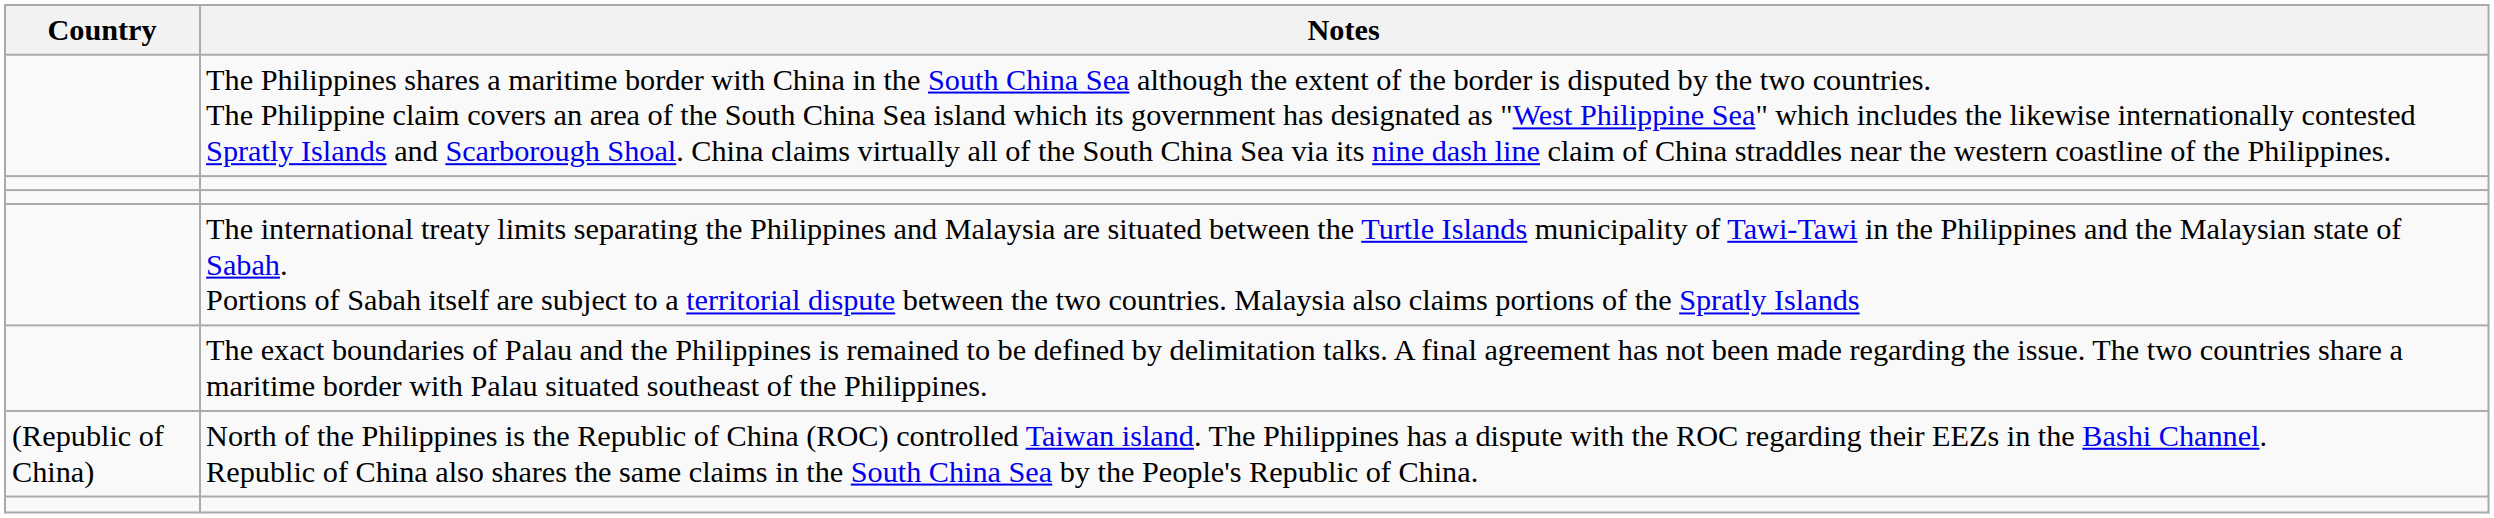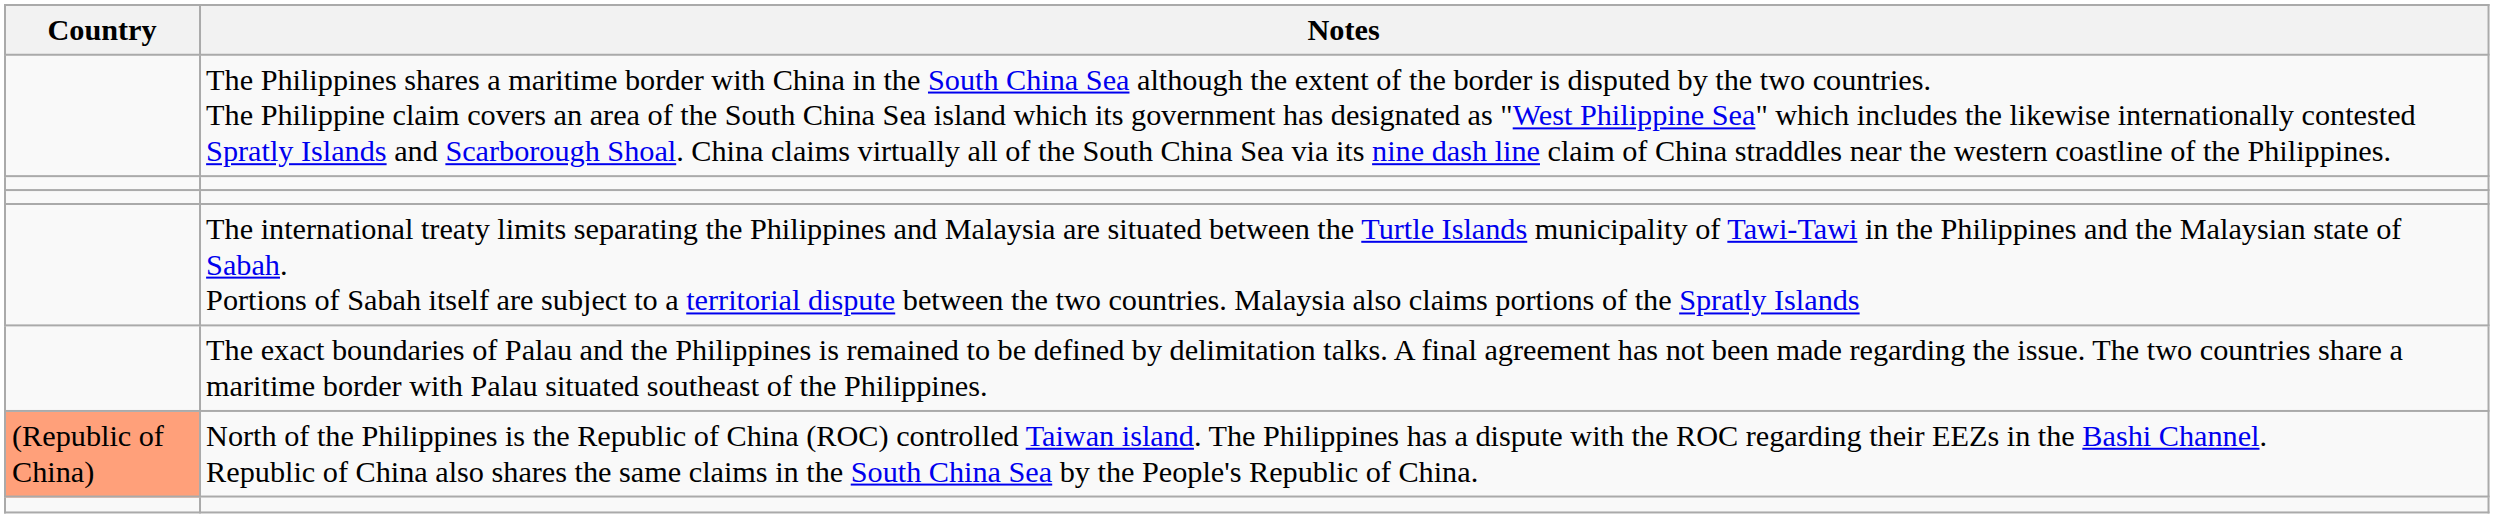(88, 454) no background -> (88, 454) lightsalmon background
